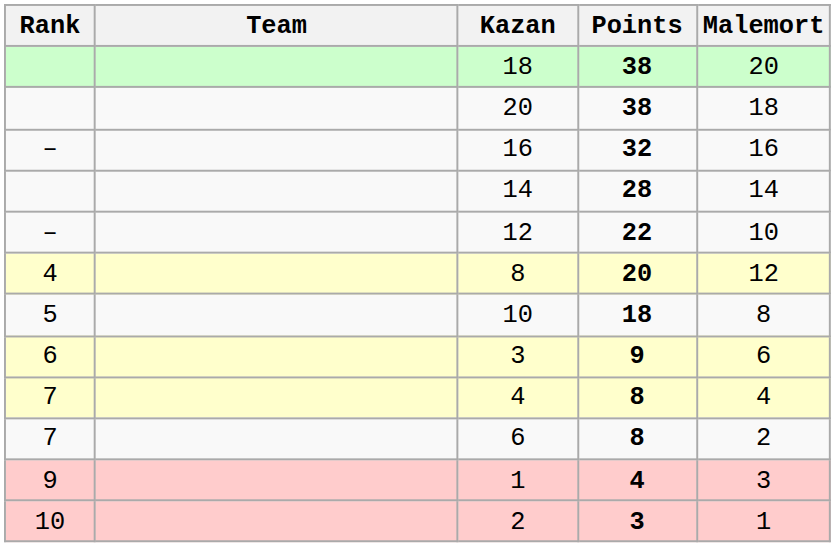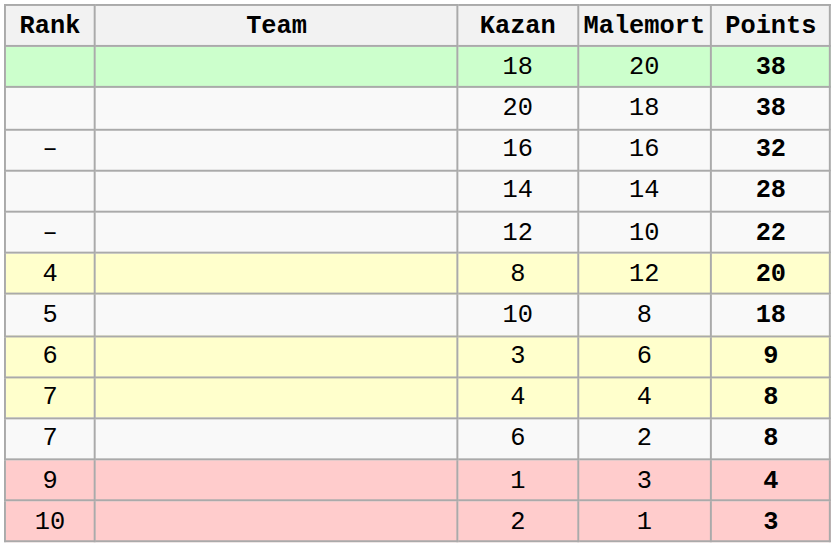columns swapped: (764, 26) <-> (637, 26)
